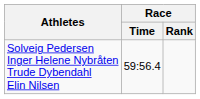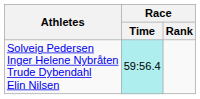(142, 67) no background -> (142, 67) paleturquoise background
